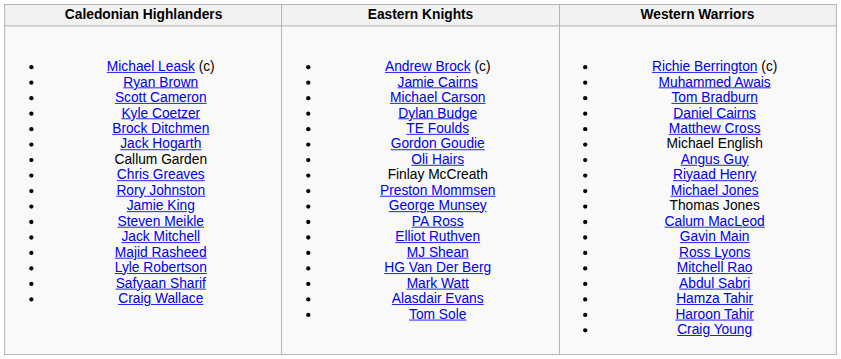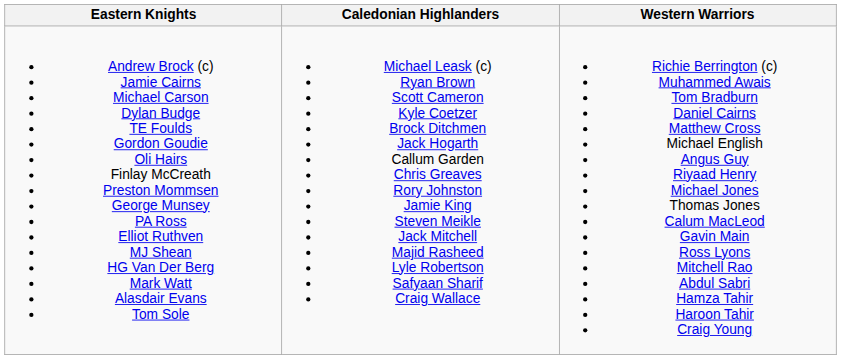columns swapped: (144, 15) <-> (421, 15)
